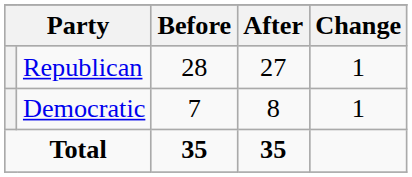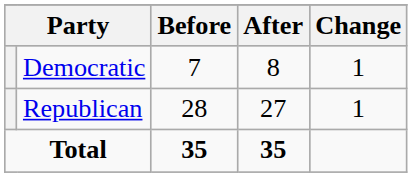rows swapped: (83, 66) <-> (84, 108)
